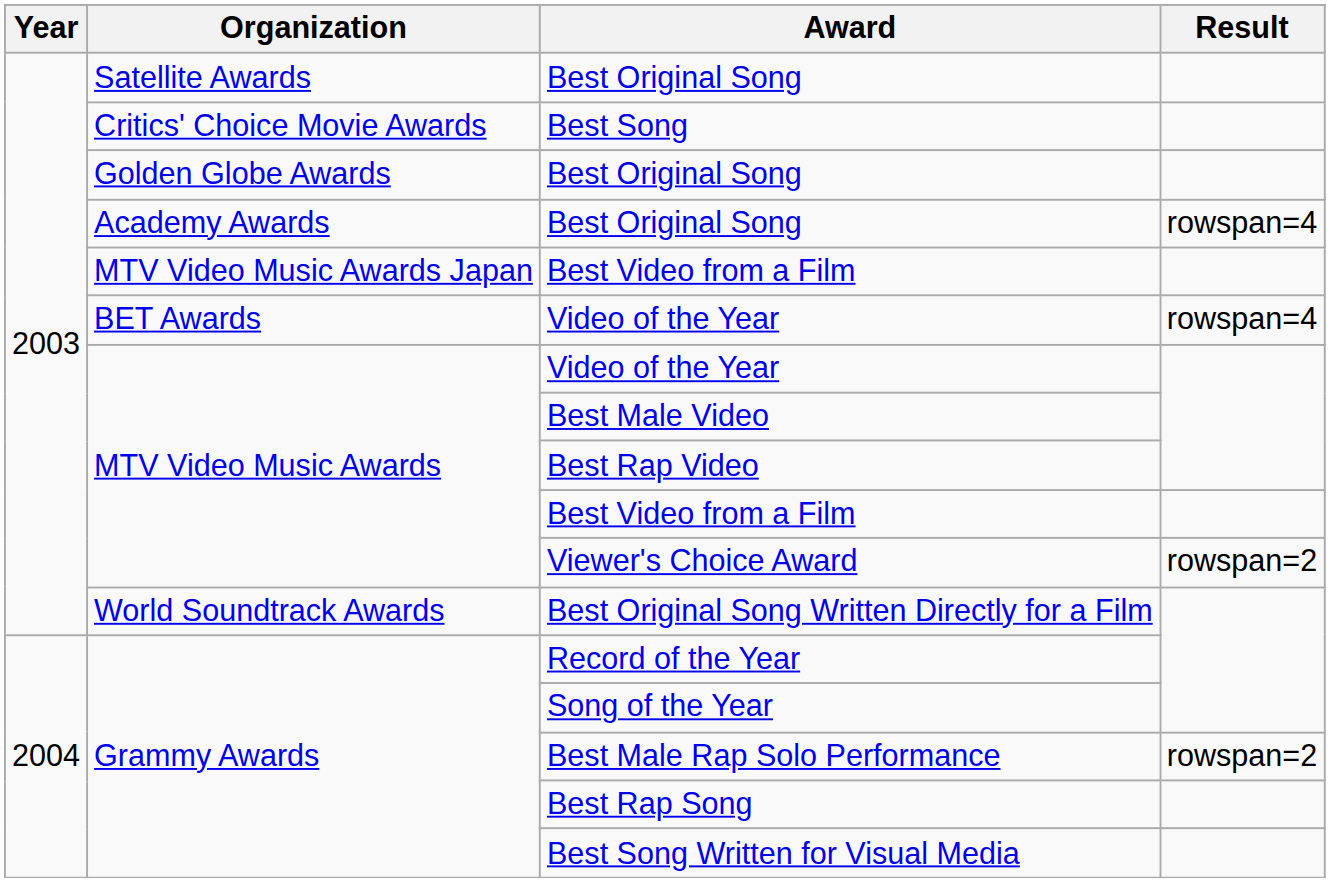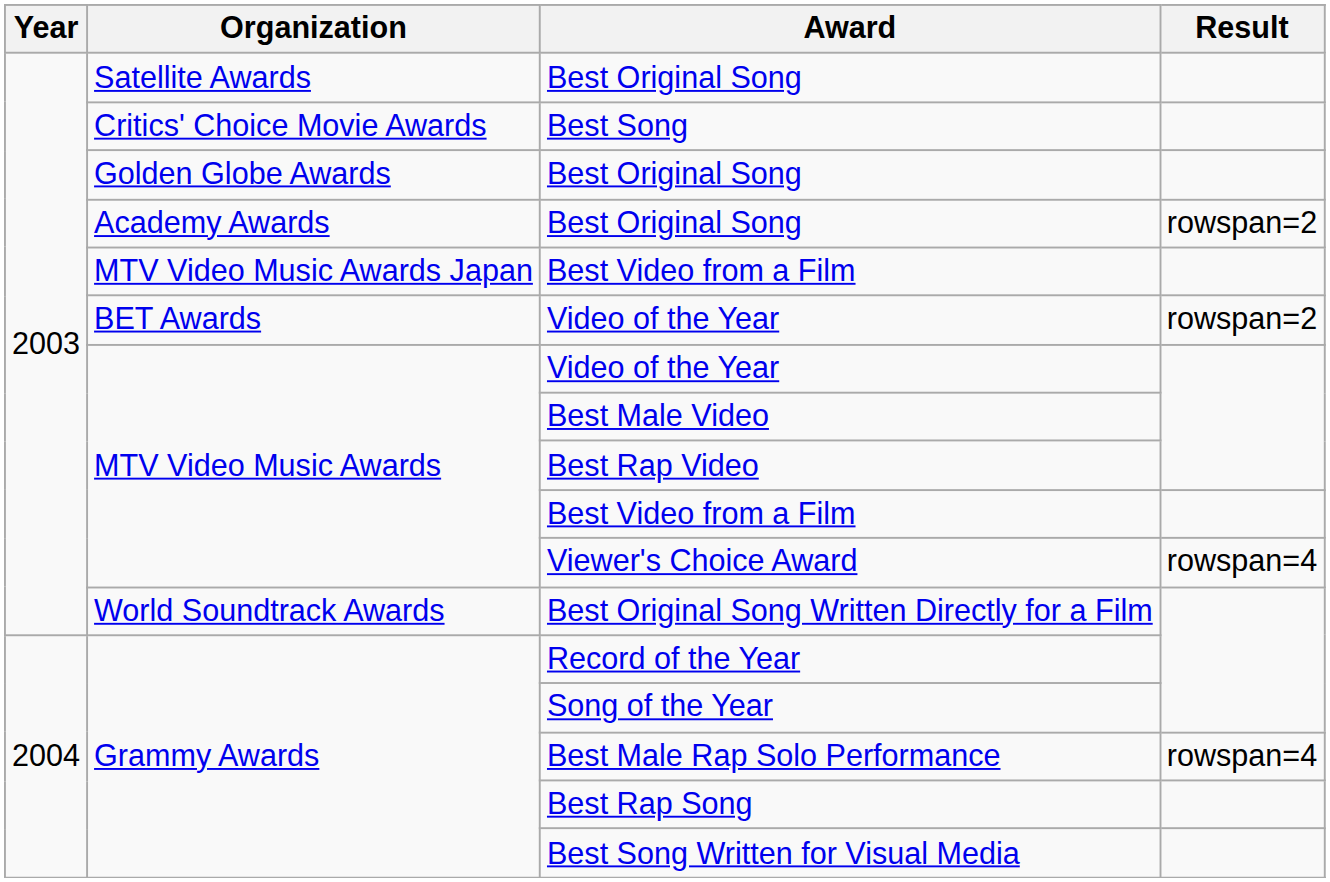(1242, 222) rowspan=4 -> (1242, 222) rowspan=2
(1242, 319) rowspan=4 -> (1242, 319) rowspan=2
(1242, 561) rowspan=2 -> (1242, 561) rowspan=4
(1242, 755) rowspan=2 -> (1242, 755) rowspan=4
